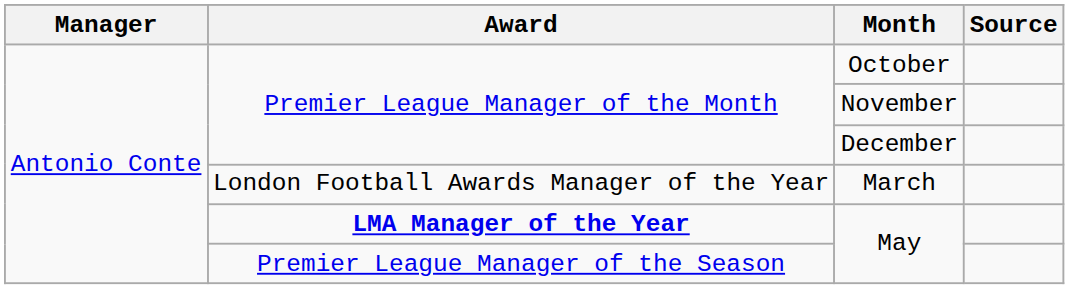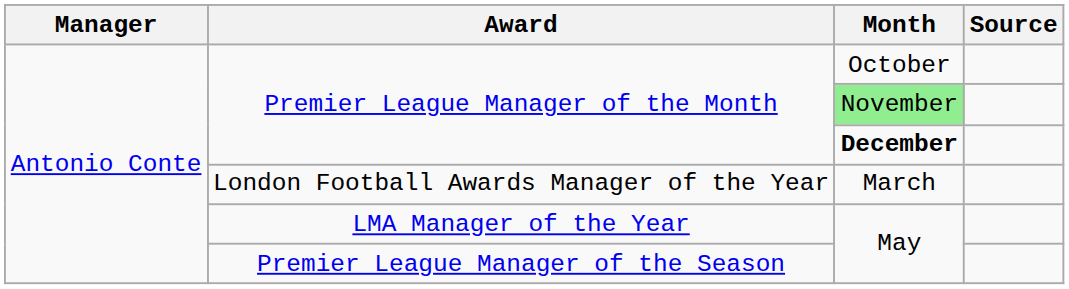(899, 105) no background -> (899, 105) lightgreen background
(899, 144) normal -> (899, 144) bold
(521, 224) bold -> (521, 224) normal
